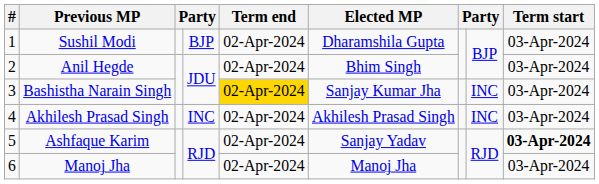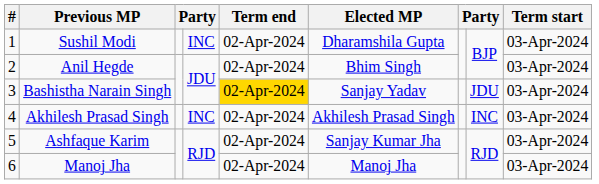(201, 41) BJP -> (201, 41) INC
(383, 91) Sanjay Kumar Jha -> (383, 91) Sanjay Yadav
(485, 91) INC -> (484, 91) JDU
(383, 141) Sanjay Yadav -> (383, 141) Sanjay Kumar Jha
(549, 141) bold -> (547, 141) normal
